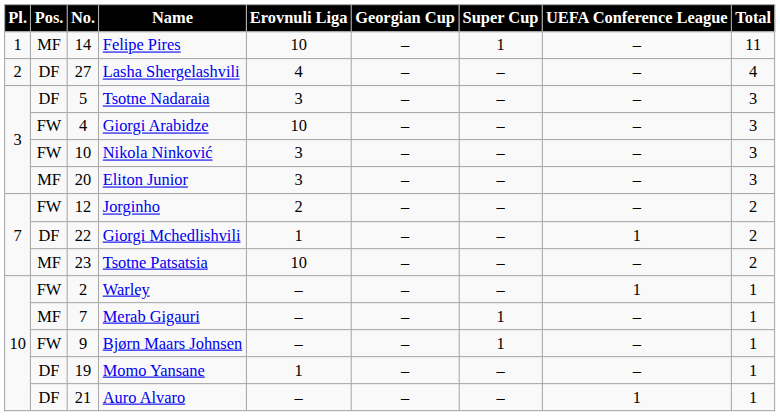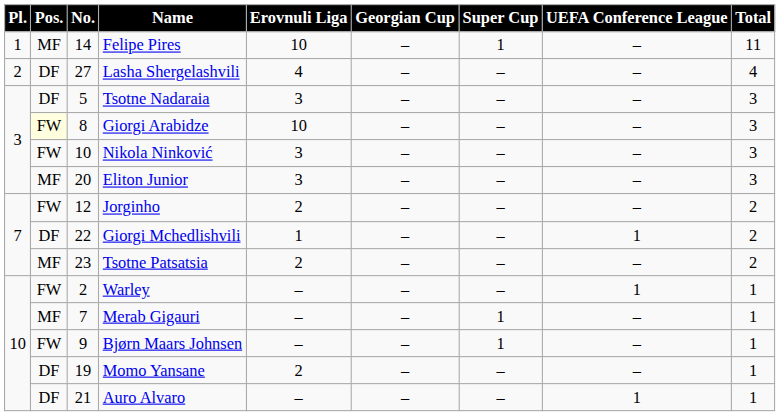(49, 126) no background -> (49, 126) lightyellow background
(83, 126) 4 -> (83, 126) 8
(299, 261) 10 -> (299, 261) 2
(299, 370) 1 -> (299, 370) 2
